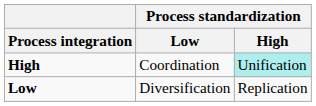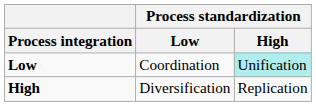(24, 64) High -> (22, 64) Low
(22, 88) Low -> (24, 88) High
